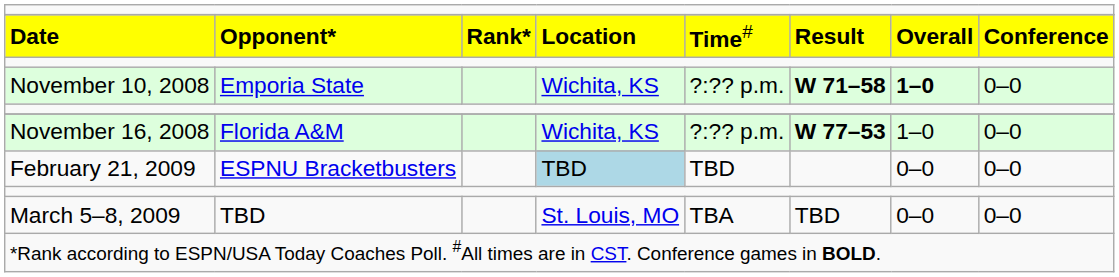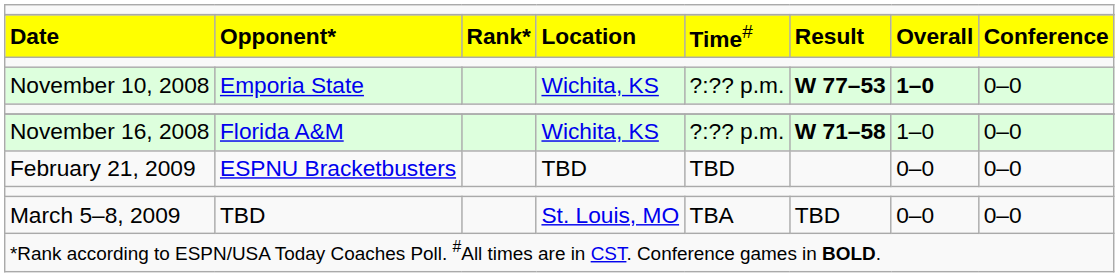(840, 85) W 71–58 -> (840, 85) W 77–53
(840, 132) W 77–53 -> (840, 132) W 71–58
(564, 168) lightblue background -> (564, 168) no background
